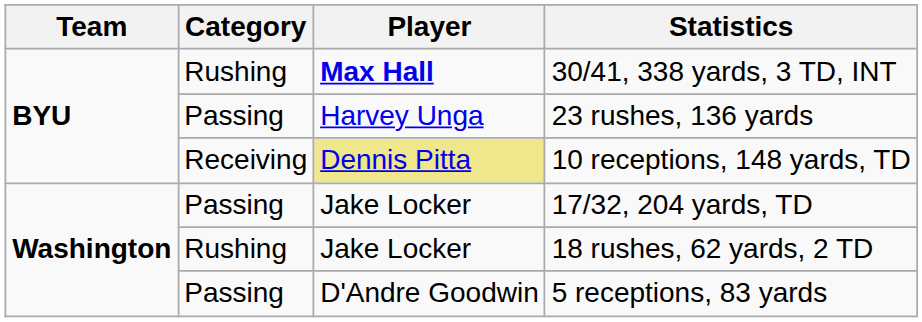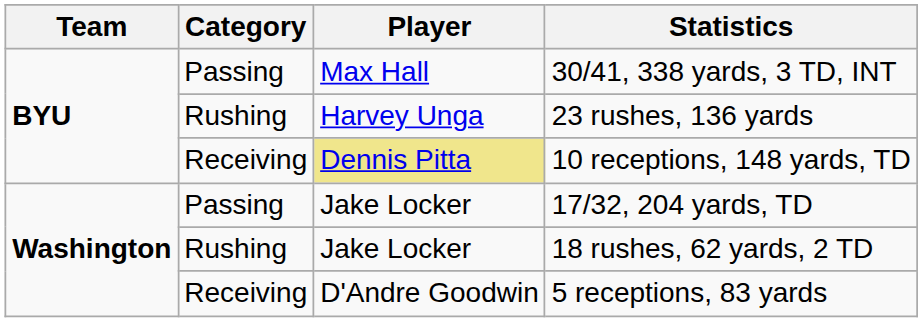(236, 71) Rushing -> (234, 71) Passing
(377, 71) bold -> (375, 71) normal
(234, 115) Passing -> (236, 115) Rushing
(234, 293) Passing -> (246, 293) Receiving
